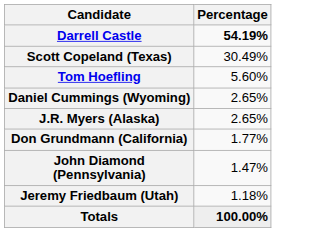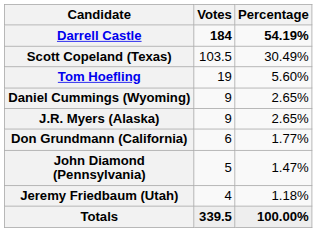+ column: (215, 14)
